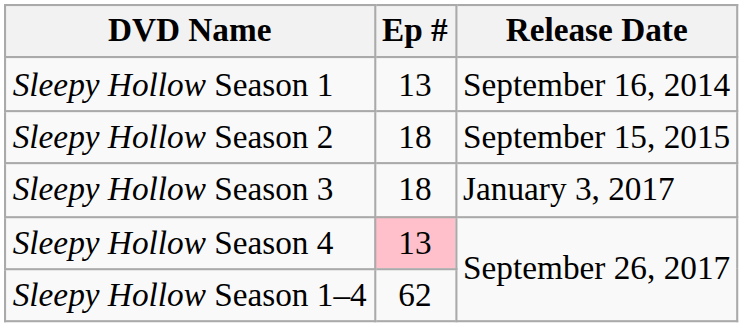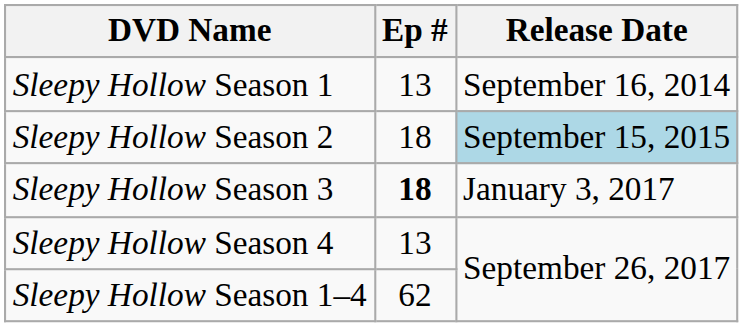(597, 136) no background -> (597, 136) lightblue background
(415, 189) normal -> (415, 189) bold
(415, 242) pink background -> (415, 242) no background
